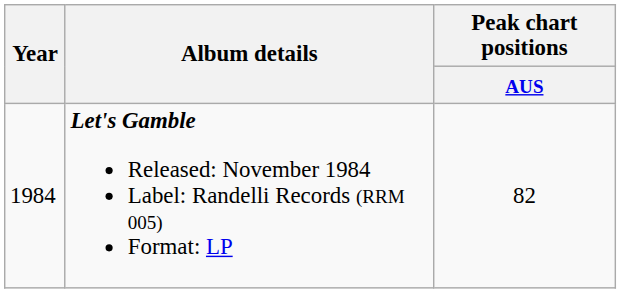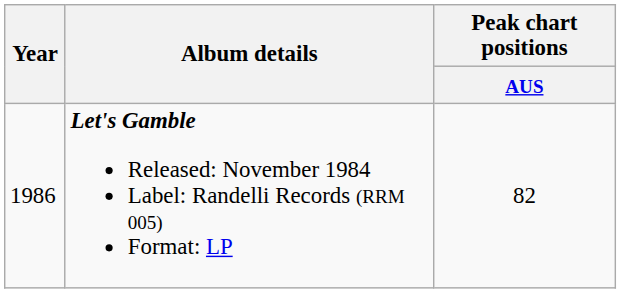(33, 195) 1984 -> (33, 195) 1986
